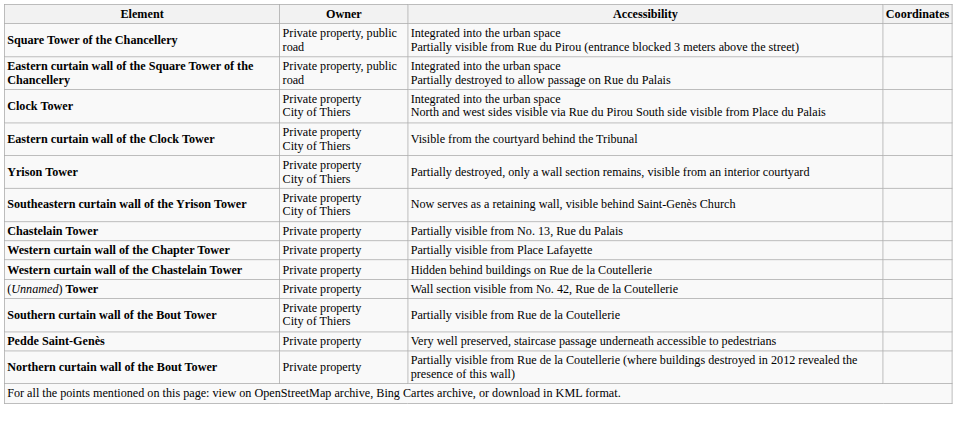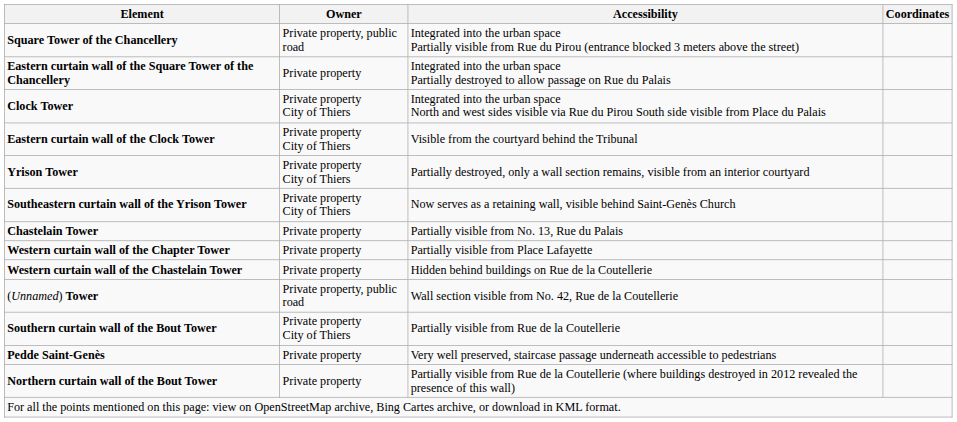(340, 73) Private property, public road -> (322, 73) Private property
(322, 289) Private property -> (340, 295) Private property, public road
